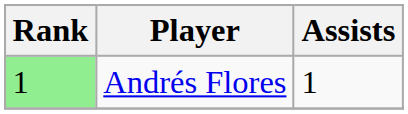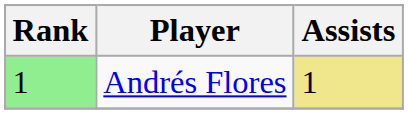(310, 81) no background -> (310, 81) khaki background
